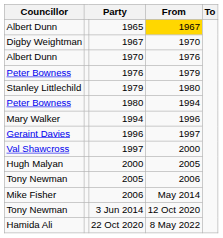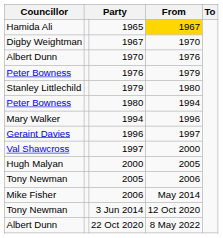(32, 27) Albert Dunn -> (29, 27) Hamida Ali
(29, 225) Hamida Ali -> (32, 225) Albert Dunn
